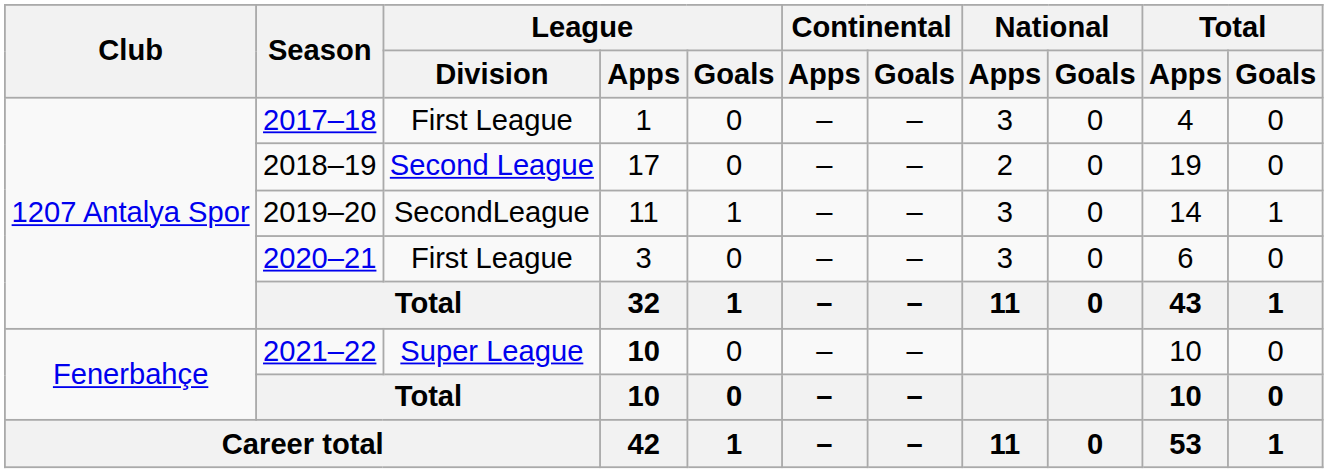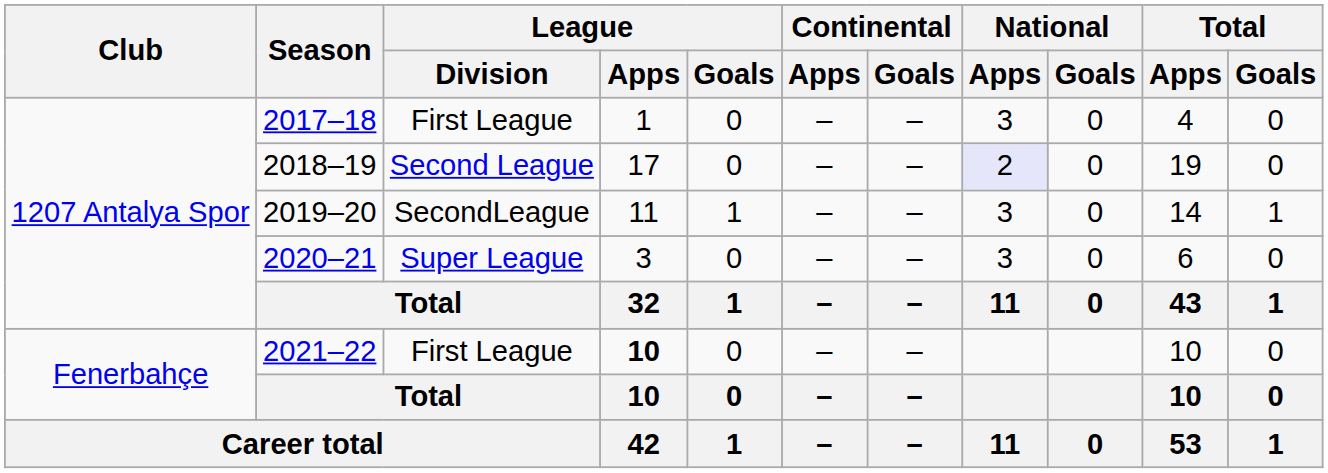(1005, 166) no background -> (1005, 166) lavender background
(492, 258) First League -> (492, 258) Super League
(492, 350) Super League -> (492, 350) First League
